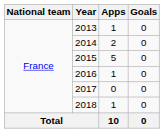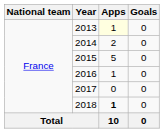(113, 27) no background -> (113, 27) lightyellow background
(113, 105) normal -> (113, 105) bold
